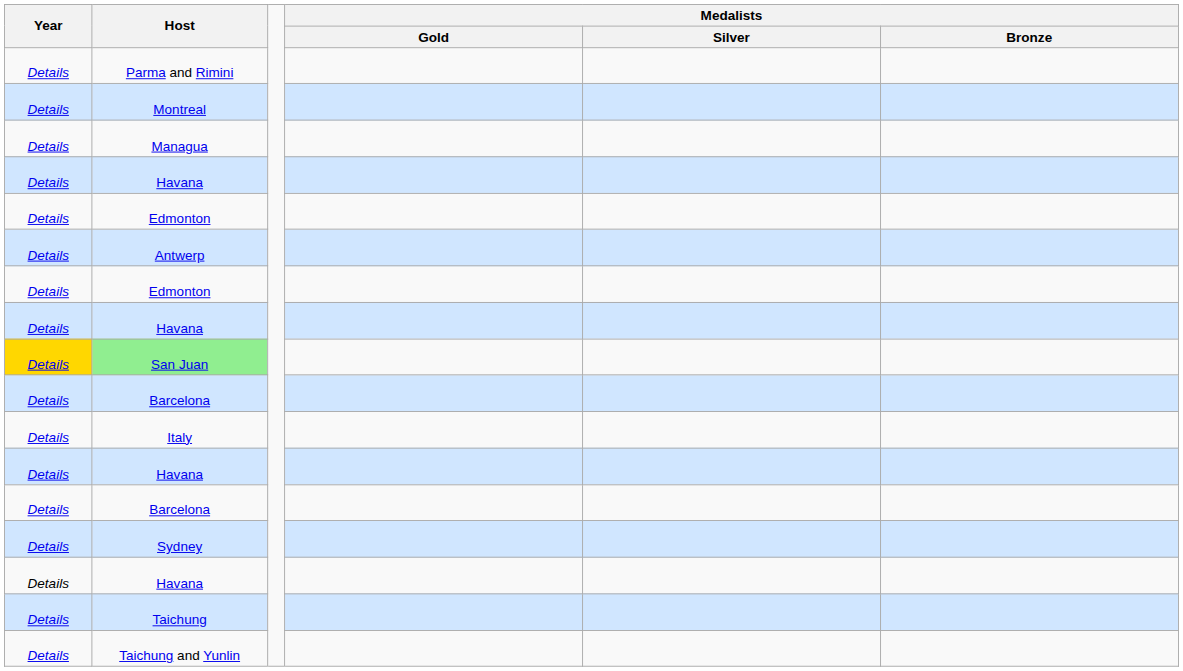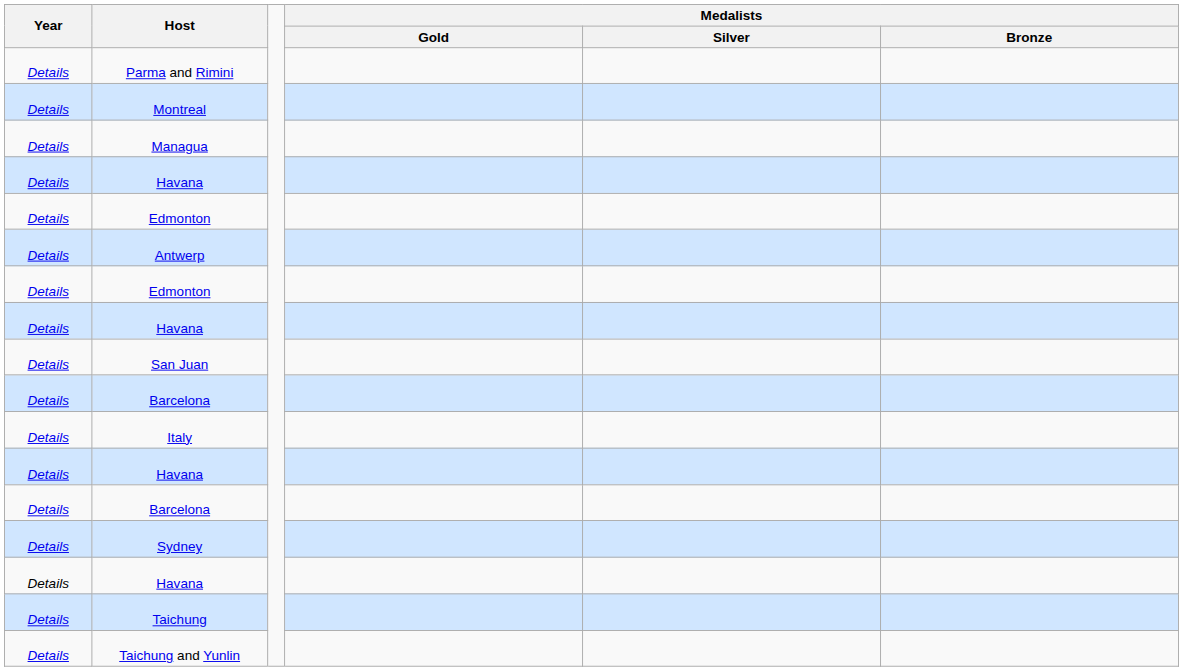(48, 365) gold background -> (48, 365) no background
(180, 365) lightgreen background -> (180, 365) no background
